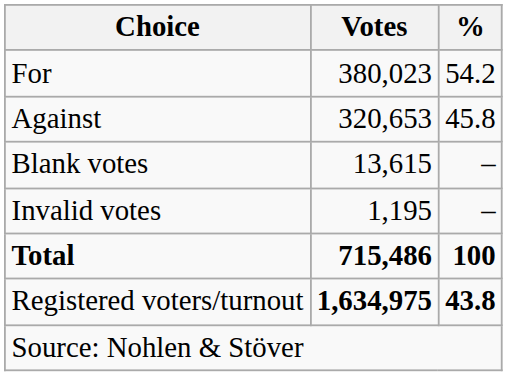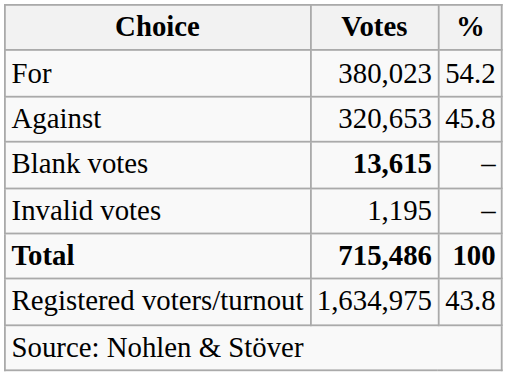(392, 164) normal -> (392, 164) bold
(374, 301) bold -> (374, 301) normal
(470, 301) bold -> (470, 301) normal
